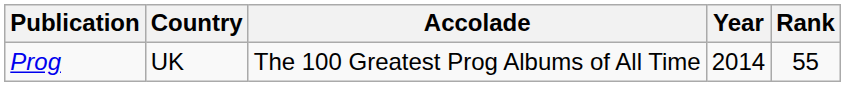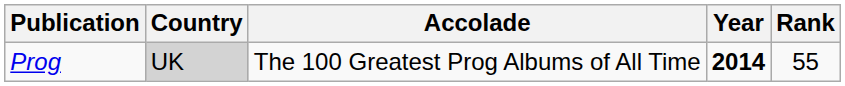(167, 61) no background -> (167, 61) lightgrey background
(738, 61) normal -> (738, 61) bold
